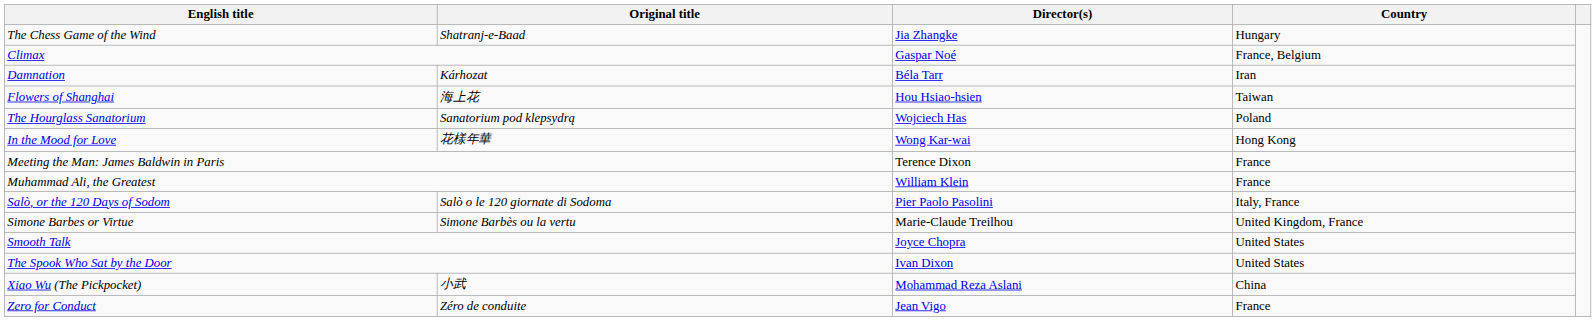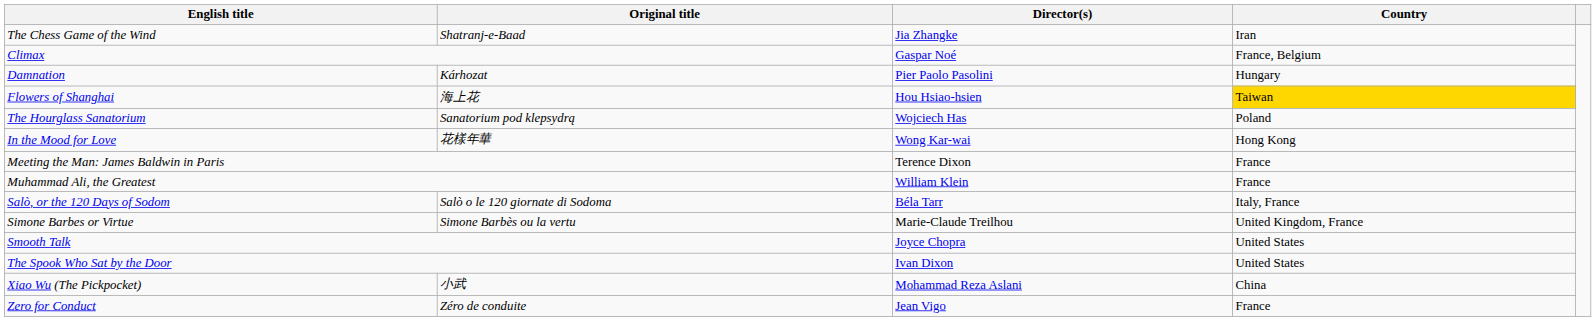(1258, 34) Hungary -> (1246, 34) Iran
(919, 75) Béla Tarr -> (944, 75) Pier Paolo Pasolini
(1246, 75) Iran -> (1258, 75) Hungary
(1254, 97) no background -> (1254, 97) gold background
(944, 202) Pier Paolo Pasolini -> (919, 202) Béla Tarr
